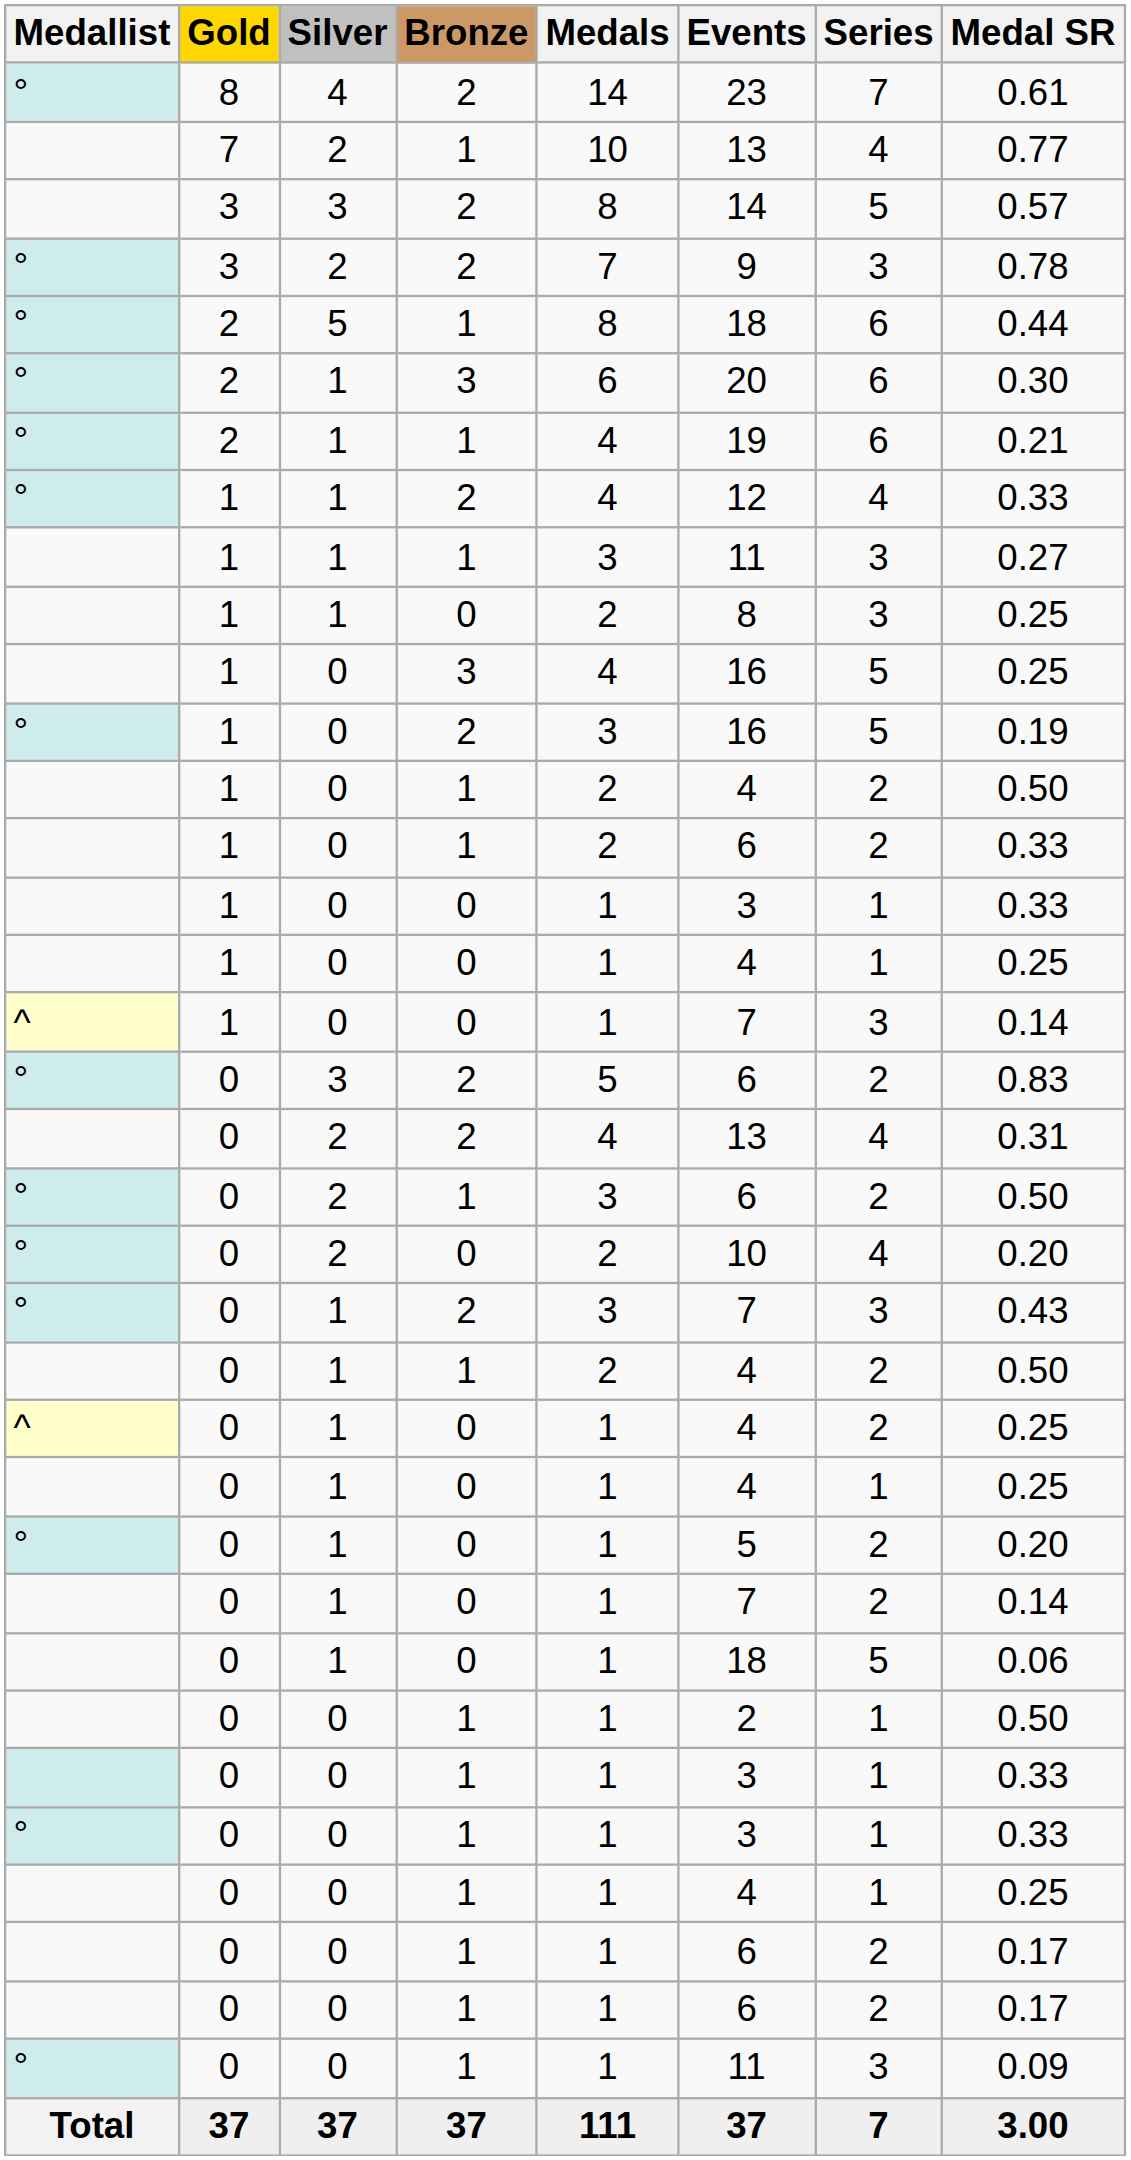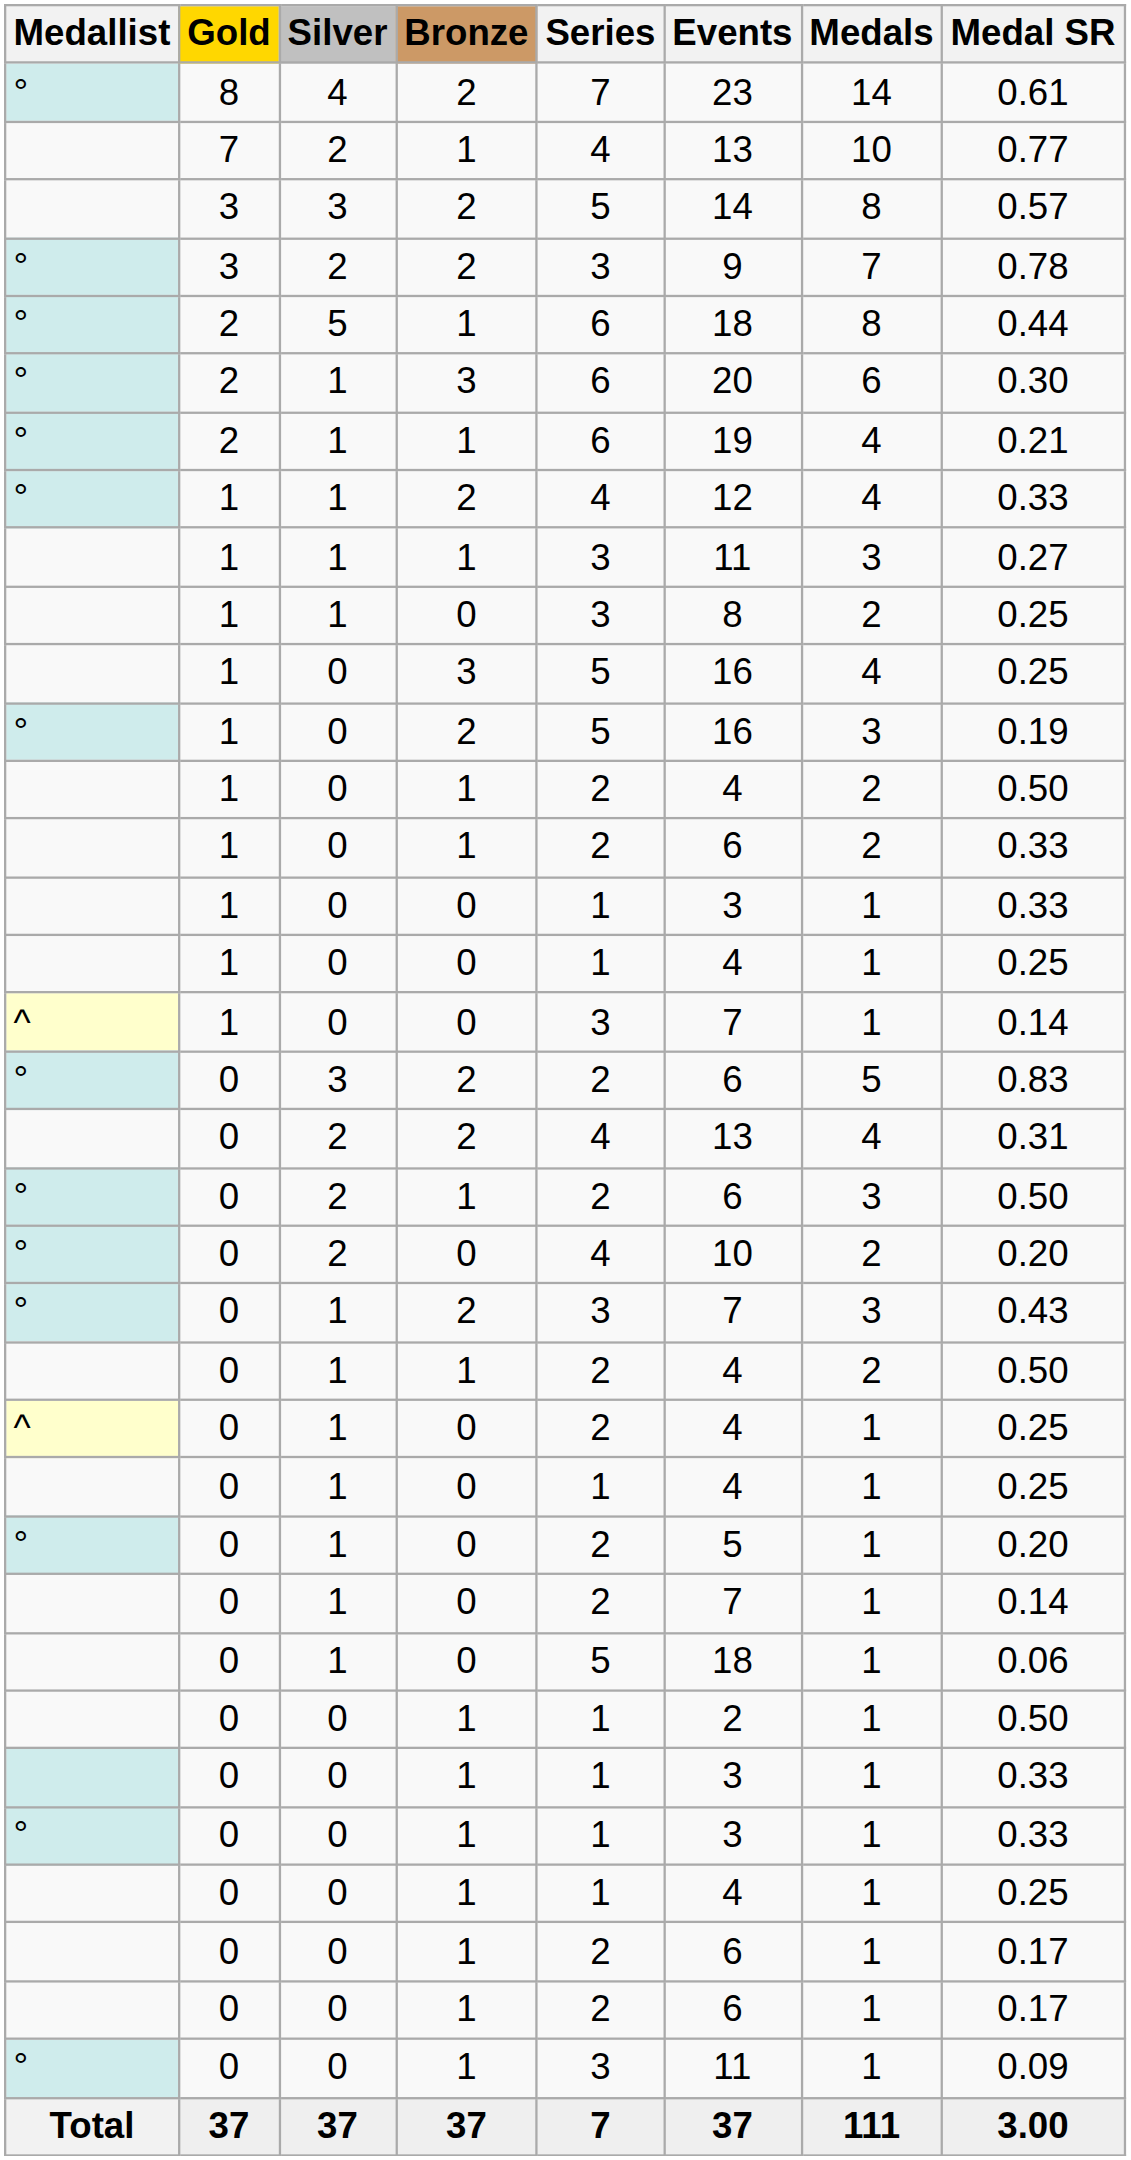columns swapped: (608, 33) <-> (879, 33)
